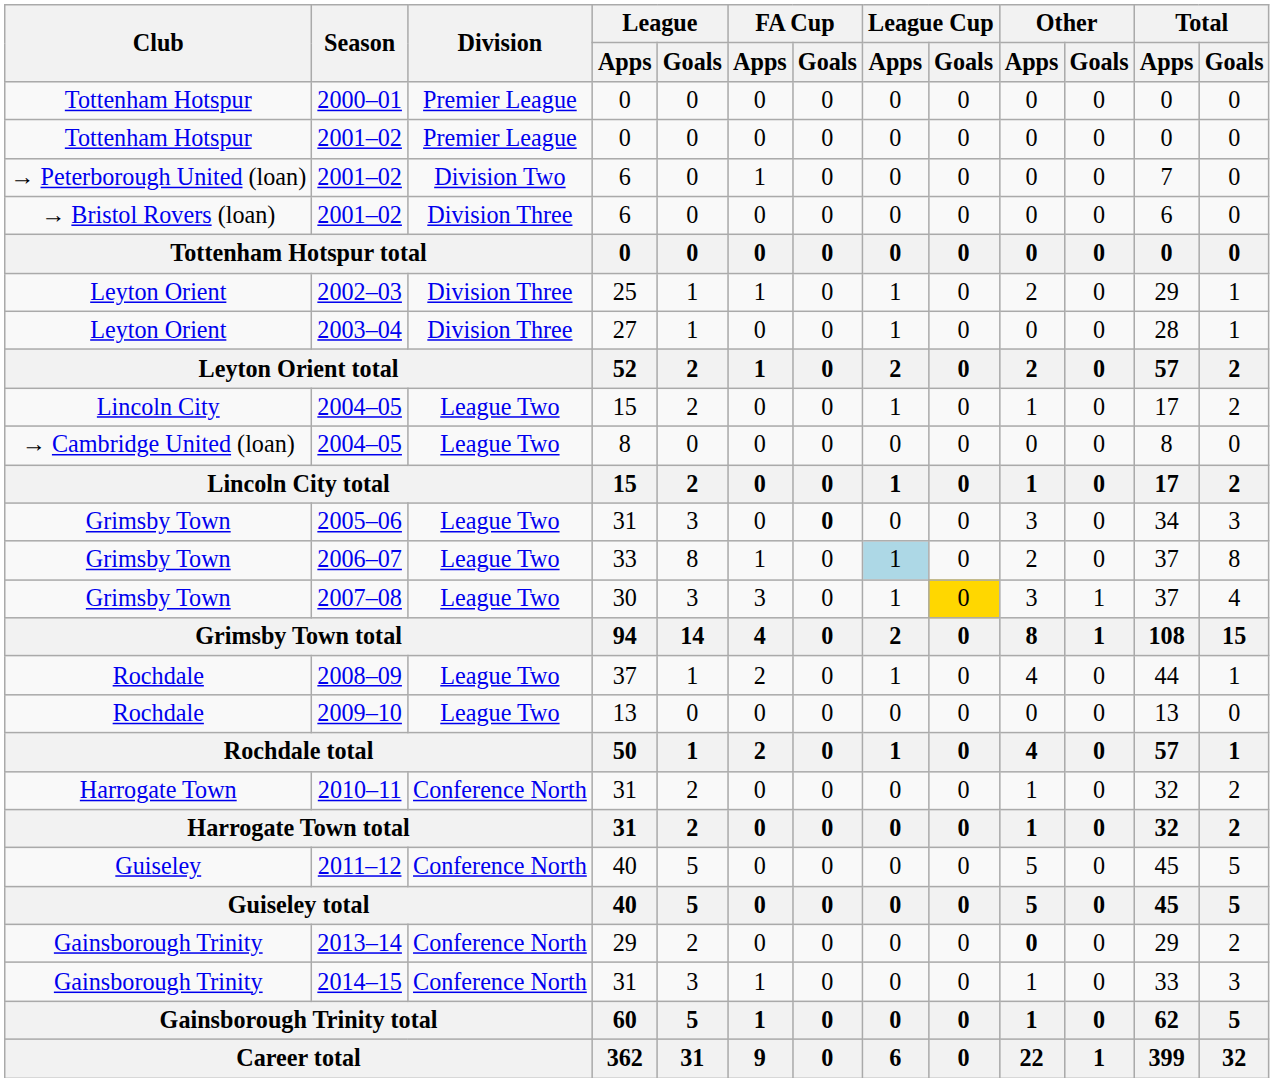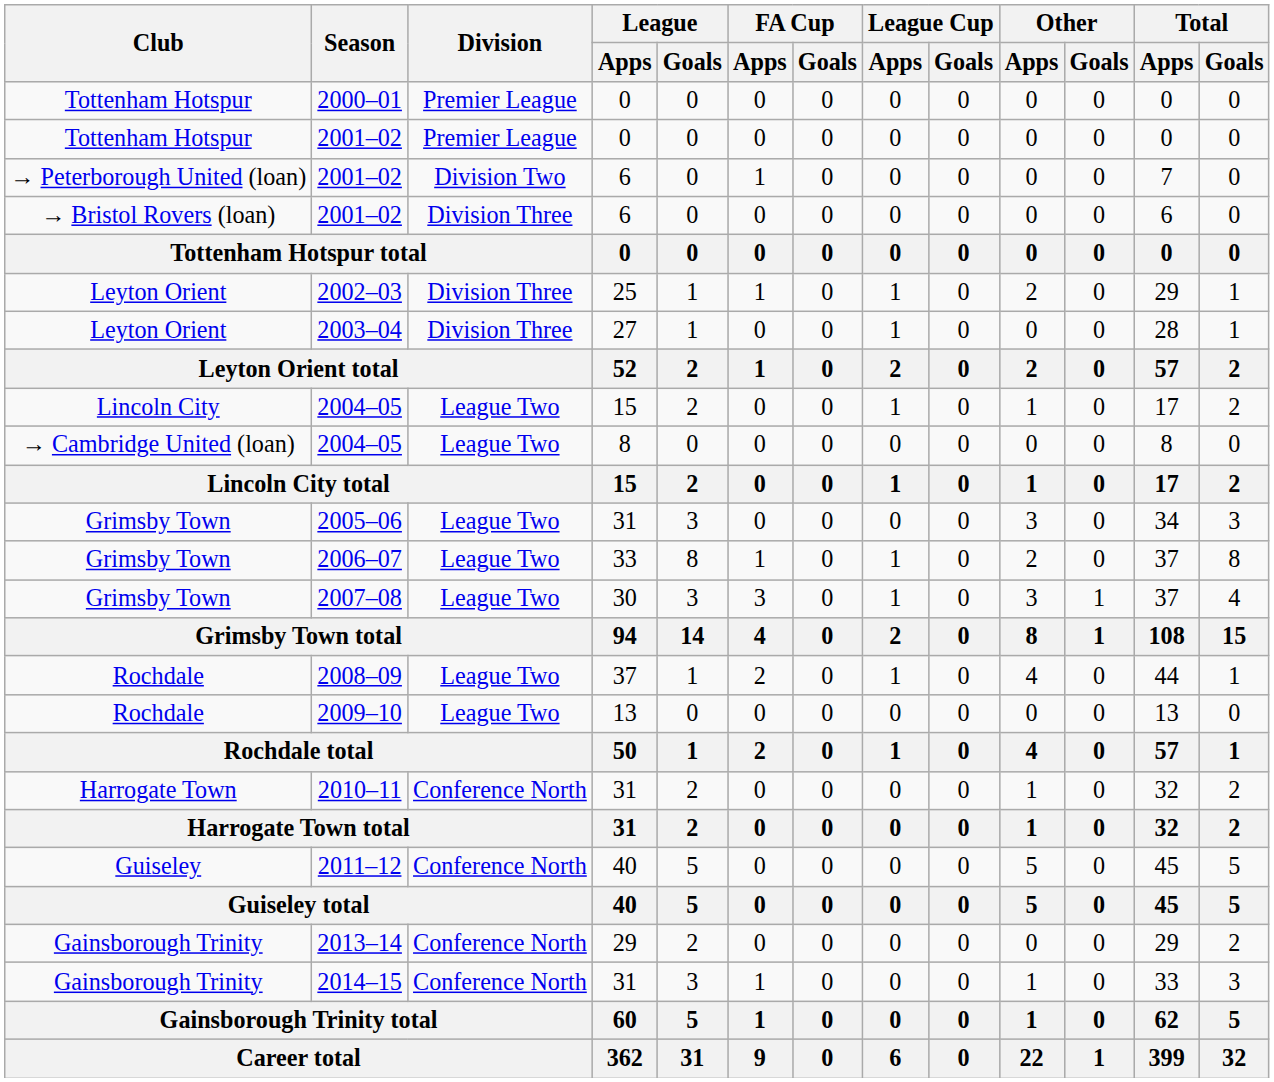(827, 521) bold -> (827, 521) normal
(895, 560) lightblue background -> (895, 560) no background
(964, 598) gold background -> (964, 598) no background
(1032, 943) bold -> (1032, 943) normal
